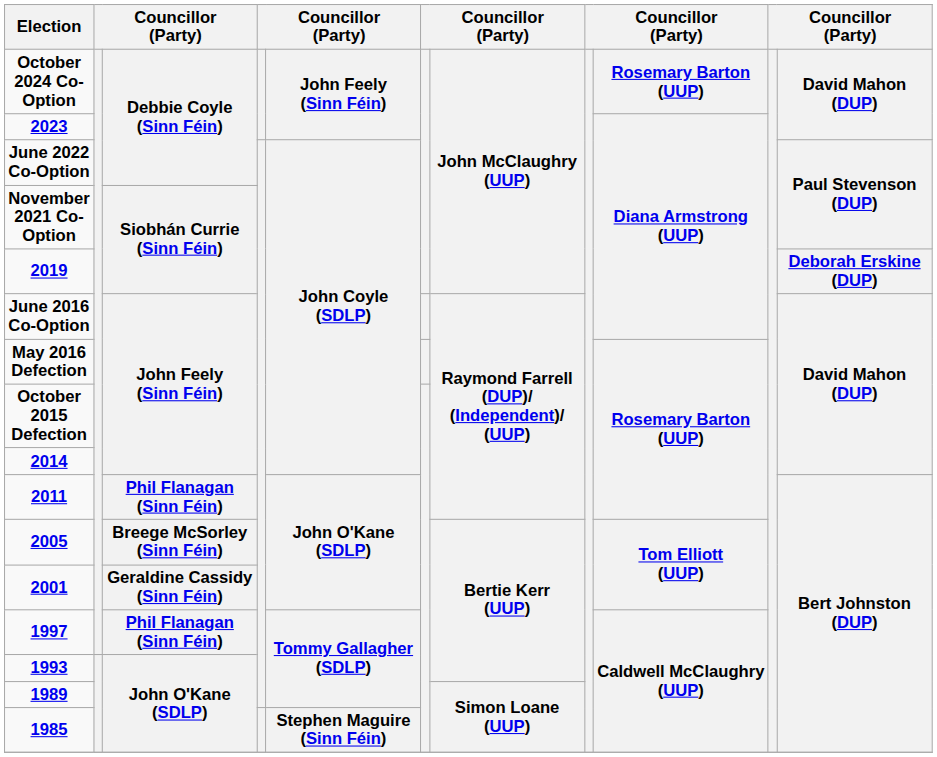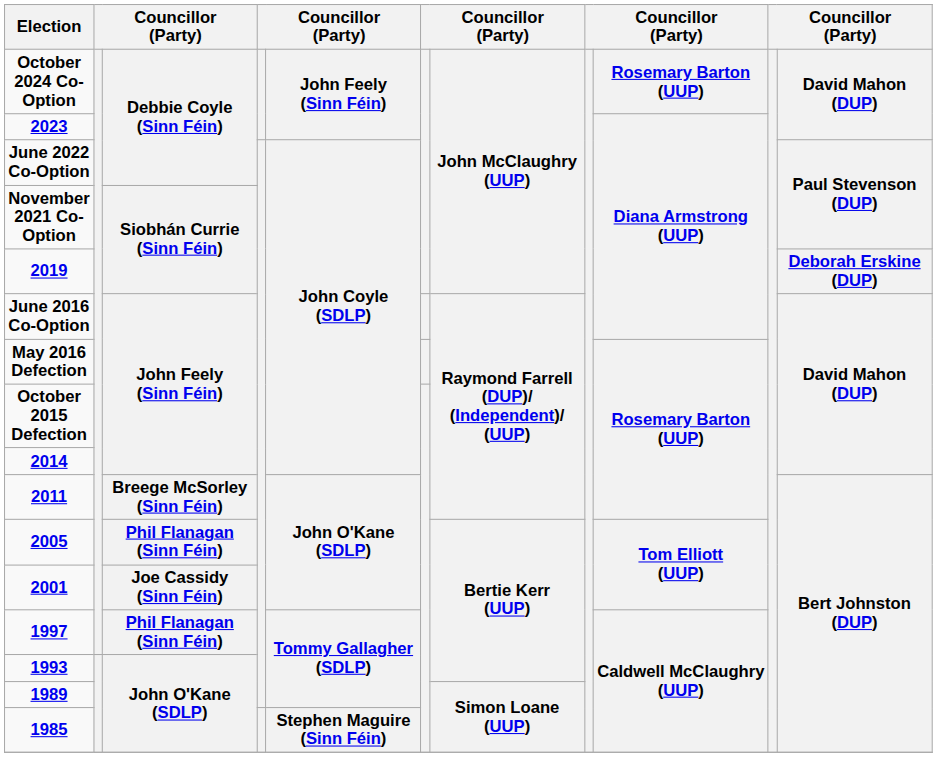(180, 496) Phil Flanagan (Sinn Féin) -> (180, 496) Breege McSorley (Sinn Féin)
(180, 541) Breege McSorley (Sinn Féin) -> (180, 541) Phil Flanagan (Sinn Féin)
(180, 587) Geraldine Cassidy (Sinn Féin) -> (180, 587) Joe Cassidy (Sinn Féin)
